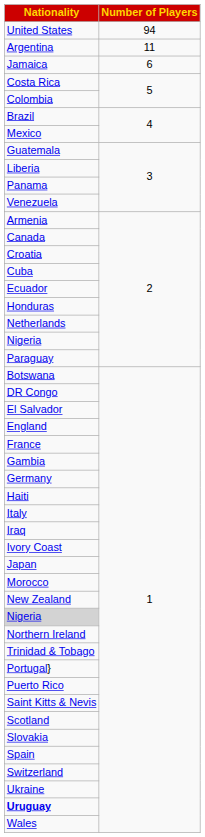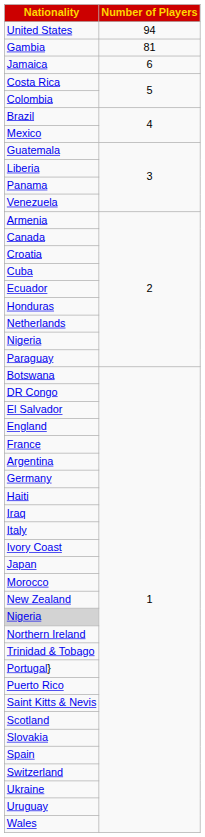(30, 47) Argentina -> (26, 47) Gambia
(149, 47) 11 -> (149, 47) 81
(26, 461) Gambia -> (30, 461) Argentina
(17, 513) Italy -> (16, 513) Iraq
(16, 530) Iraq -> (17, 530) Italy
(29, 806) bold -> (27, 806) normal
